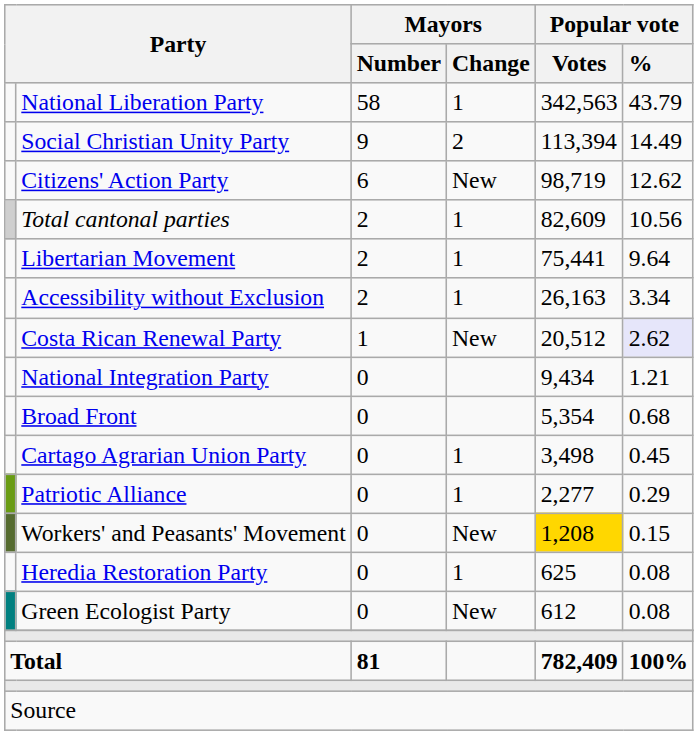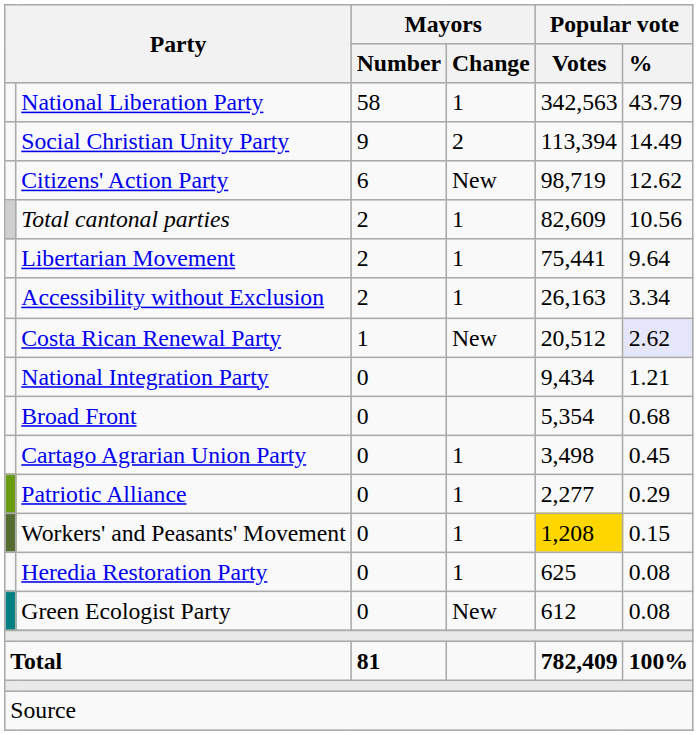(474, 532) New -> (458, 532) 1
